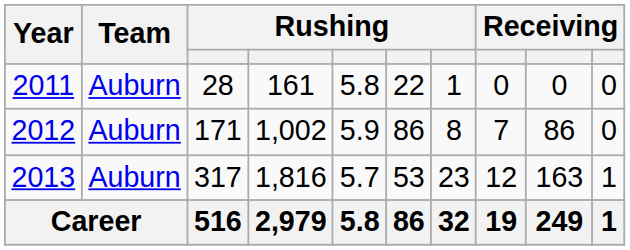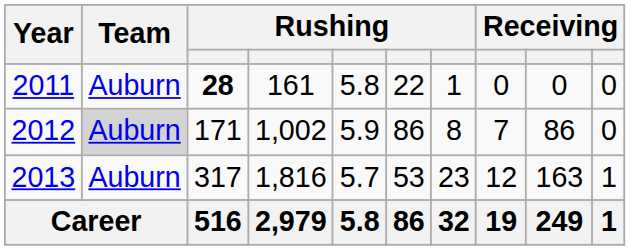(218, 85) normal -> (218, 85) bold
(135, 131) no background -> (135, 131) lightgrey background
